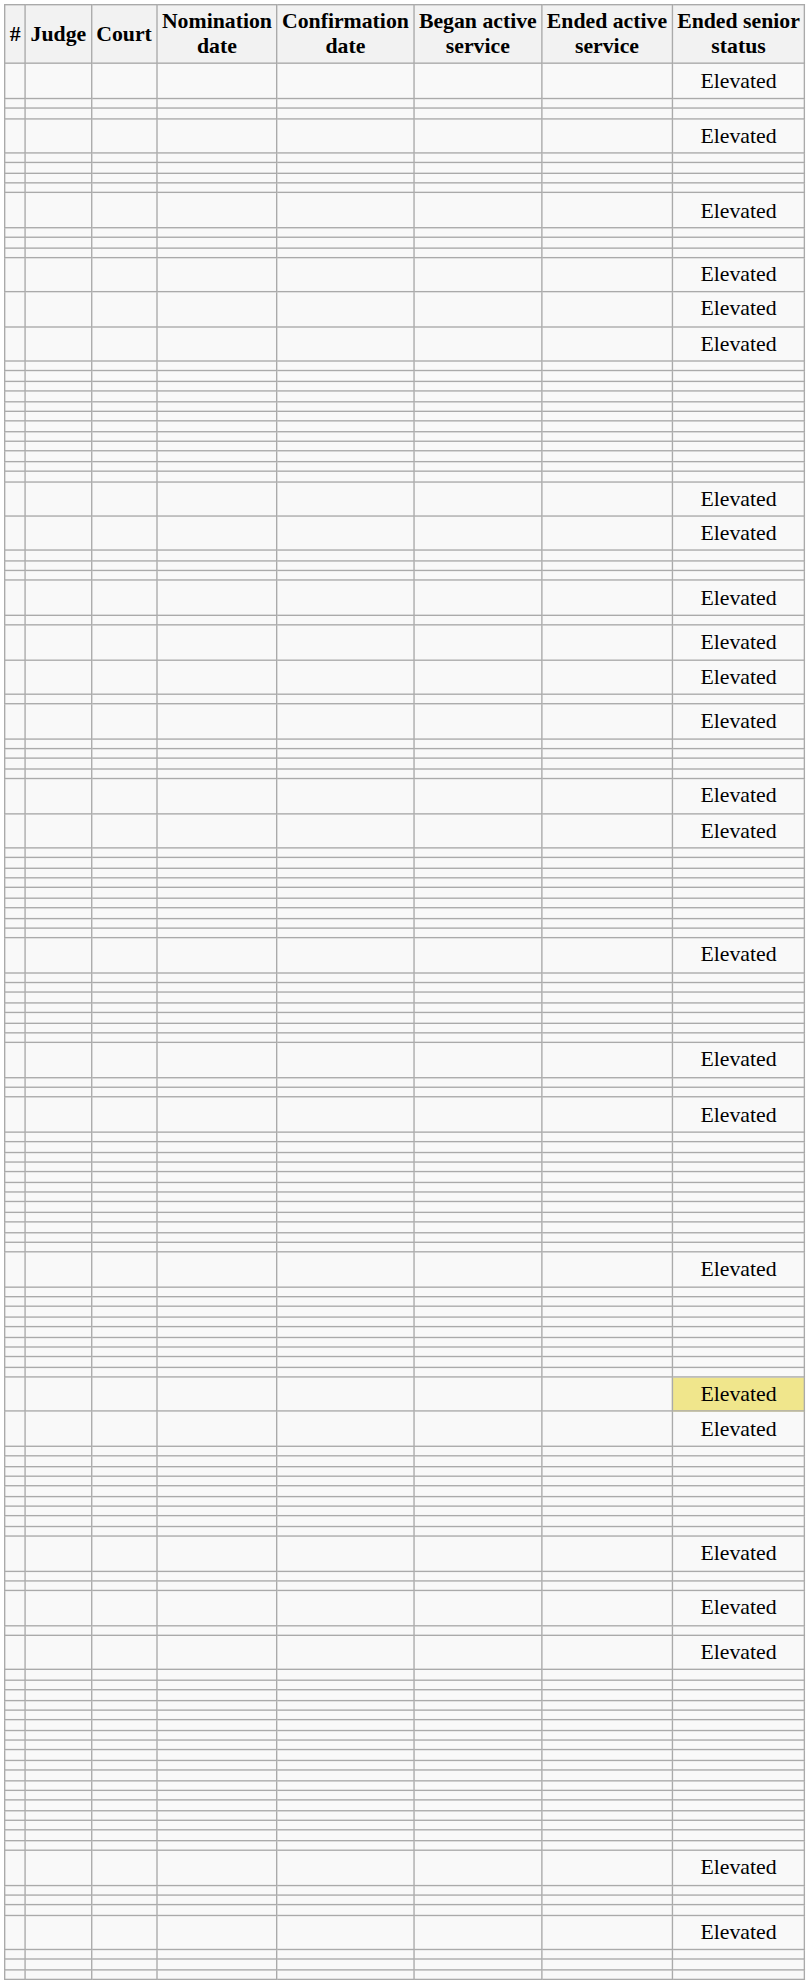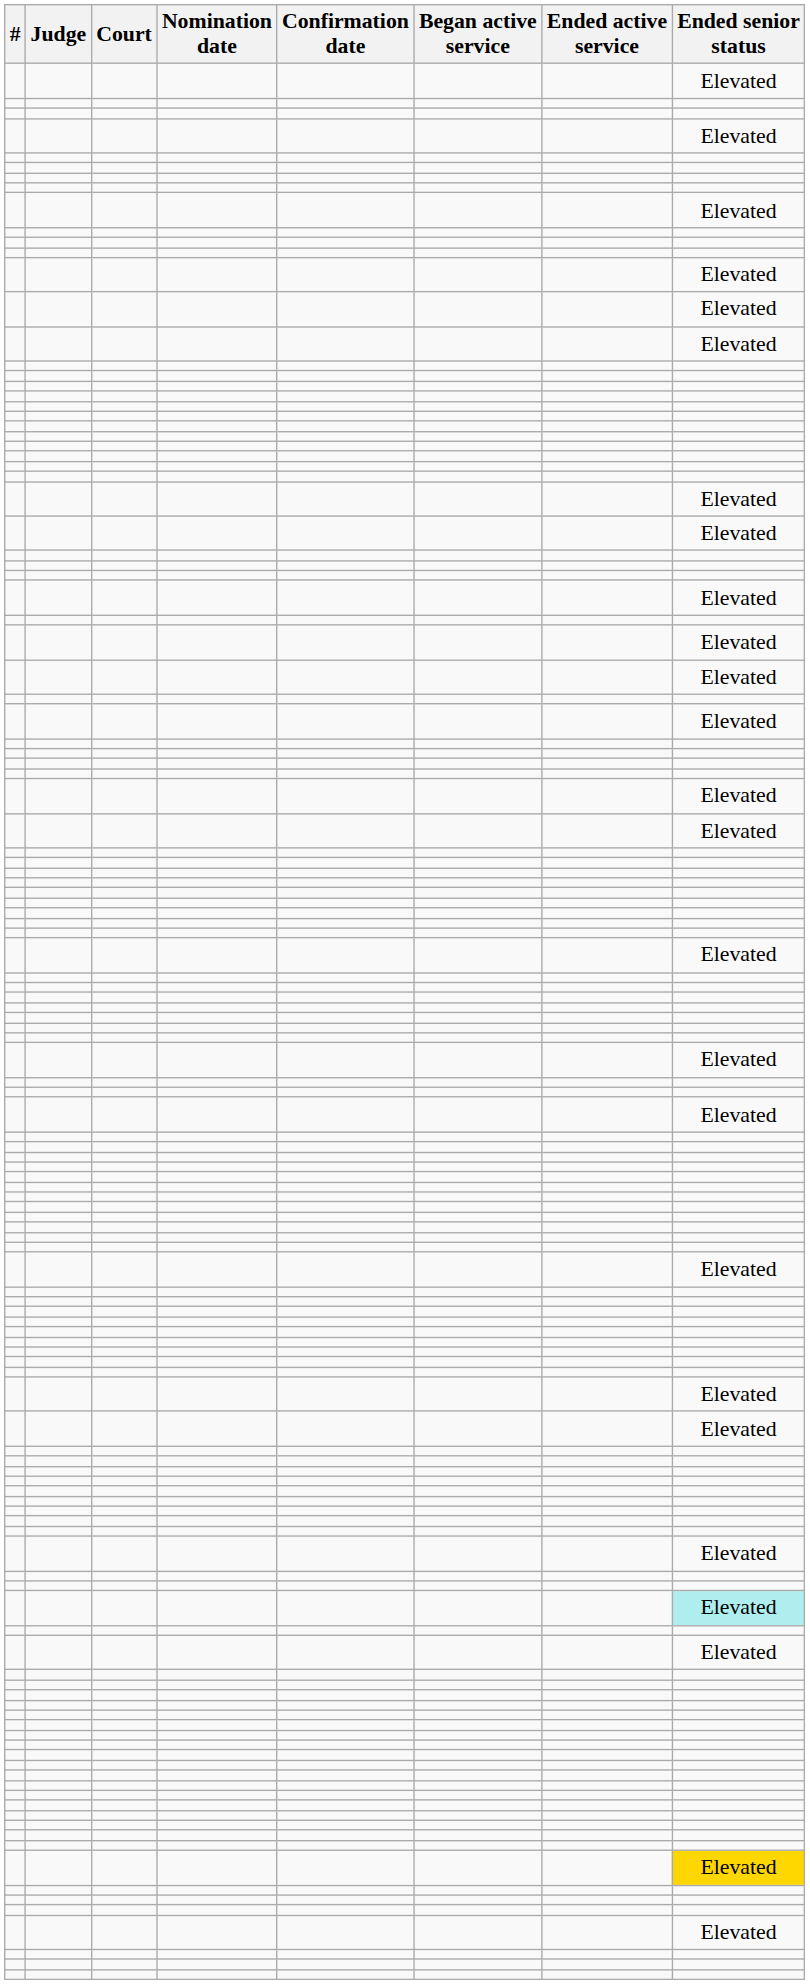(739, 1393) khaki background -> (739, 1393) no background
(739, 1607) no background -> (739, 1607) paleturquoise background
(739, 1867) no background -> (739, 1867) gold background
